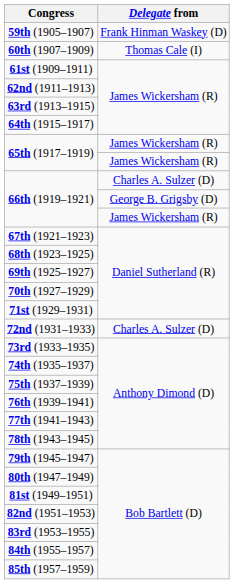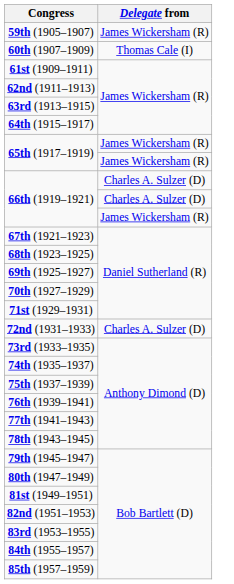(164, 32) Frank Hinman Waskey (D) -> (155, 32) James Wickersham (R)
(164, 198) George B. Grigsby (D) -> (155, 198) Charles A. Sulzer (D)
